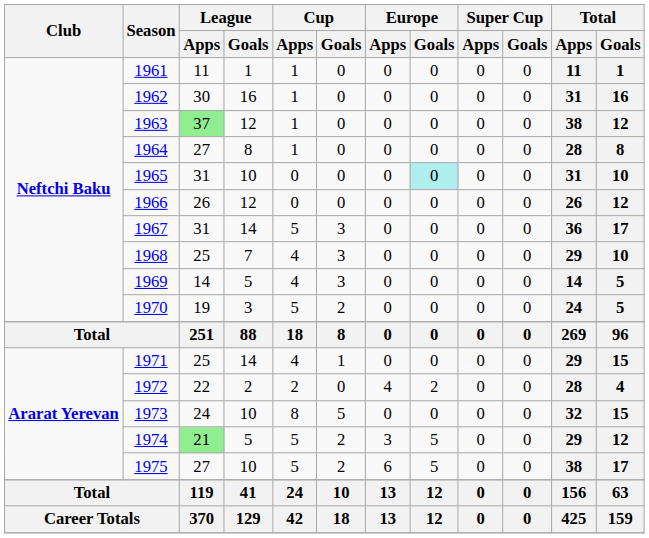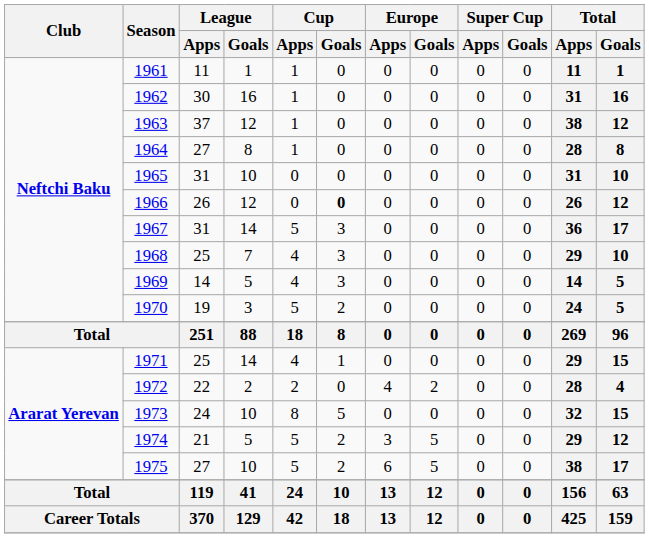(202, 123) lightgreen background -> (202, 123) no background
(434, 176) paleturquoise background -> (434, 176) no background
(341, 202) normal -> (341, 202) bold
(202, 439) lightgreen background -> (202, 439) no background
